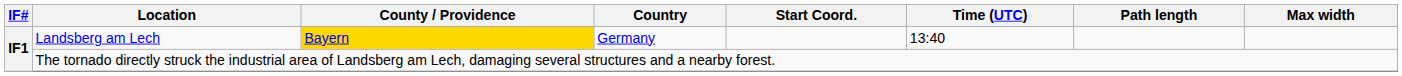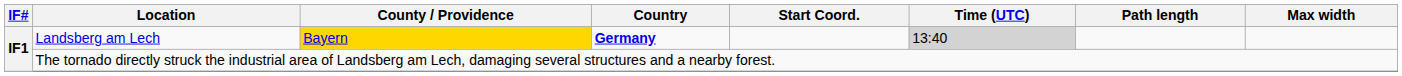(626, 37) normal -> (625, 37) bold
(927, 37) no background -> (930, 37) lightgrey background
